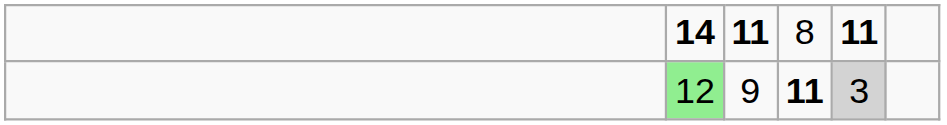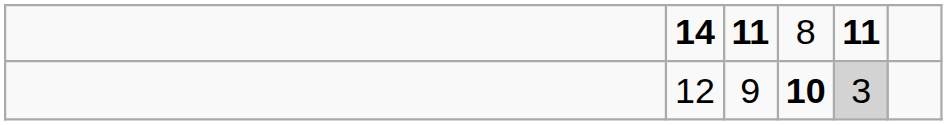(695, 89) lightgreen background -> (695, 89) no background
(805, 89) 11 -> (806, 89) 10
